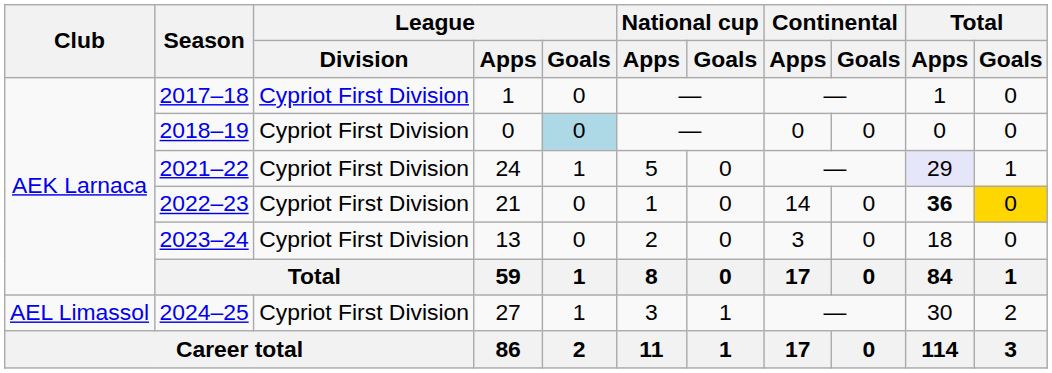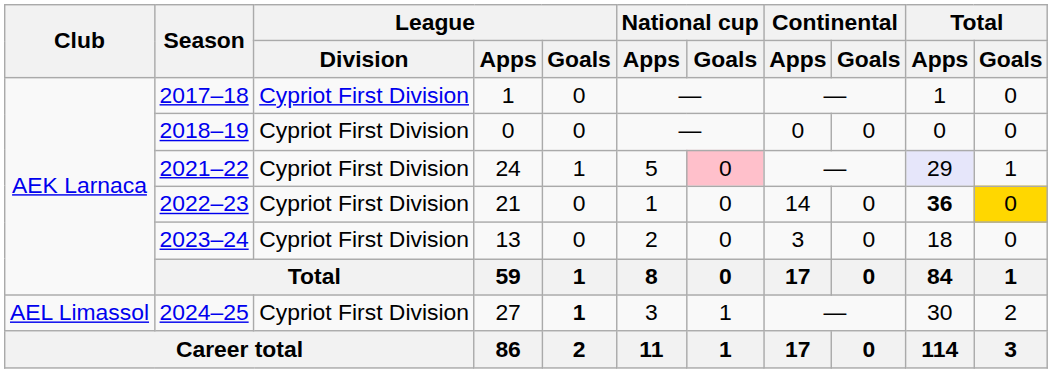(579, 131) lightblue background -> (579, 131) no background
(725, 167) no background -> (725, 167) pink background
(579, 312) normal -> (579, 312) bold
